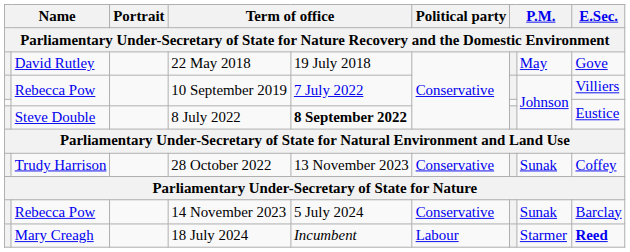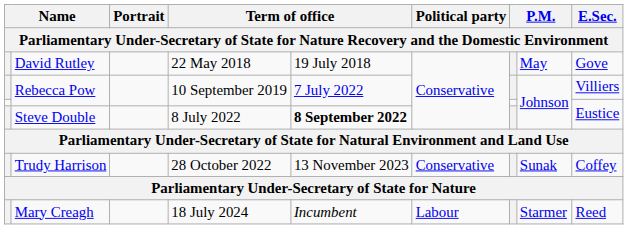- row: (55, 211)
(592, 235) bold -> (591, 211) normal
